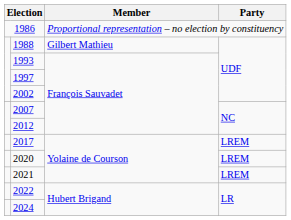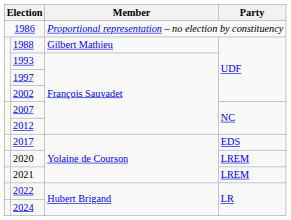(235, 142) LREM -> (230, 142) EDS
